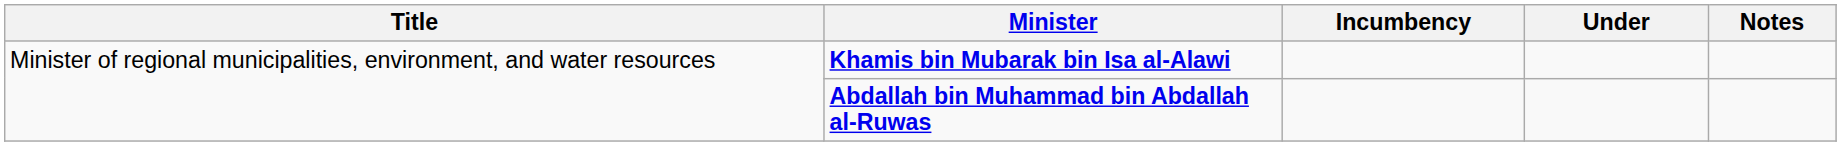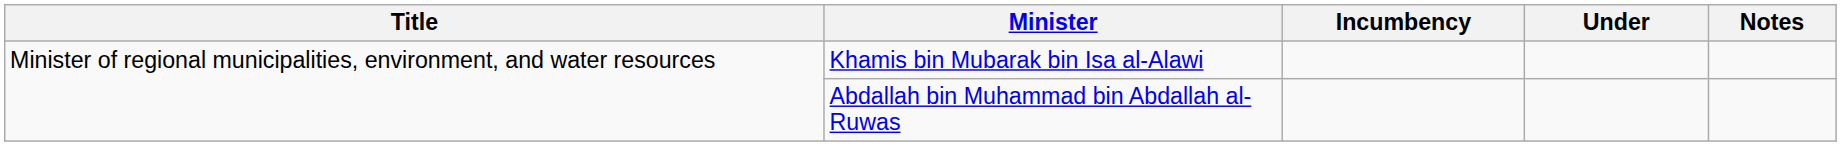(1030, 59) bold -> (1017, 59) normal
(1039, 109) bold -> (1040, 109) normal
